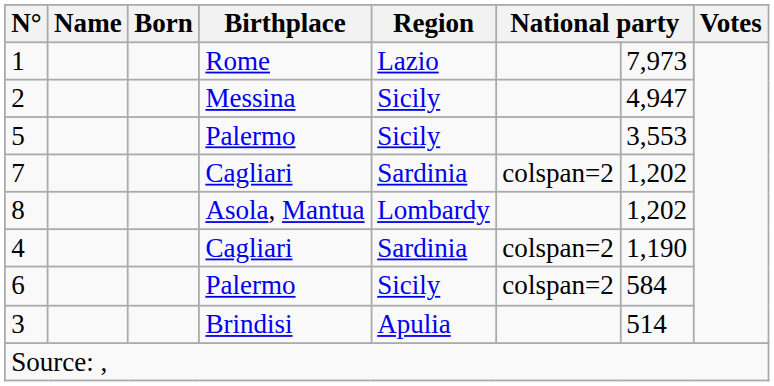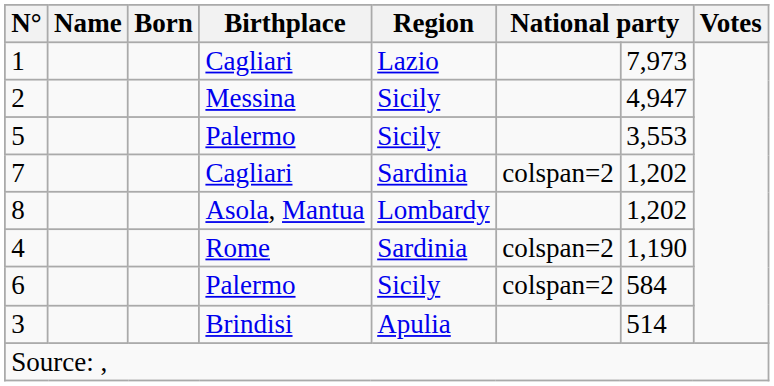(238, 60) Rome -> (249, 60) Cagliari
(249, 248) Cagliari -> (238, 248) Rome
